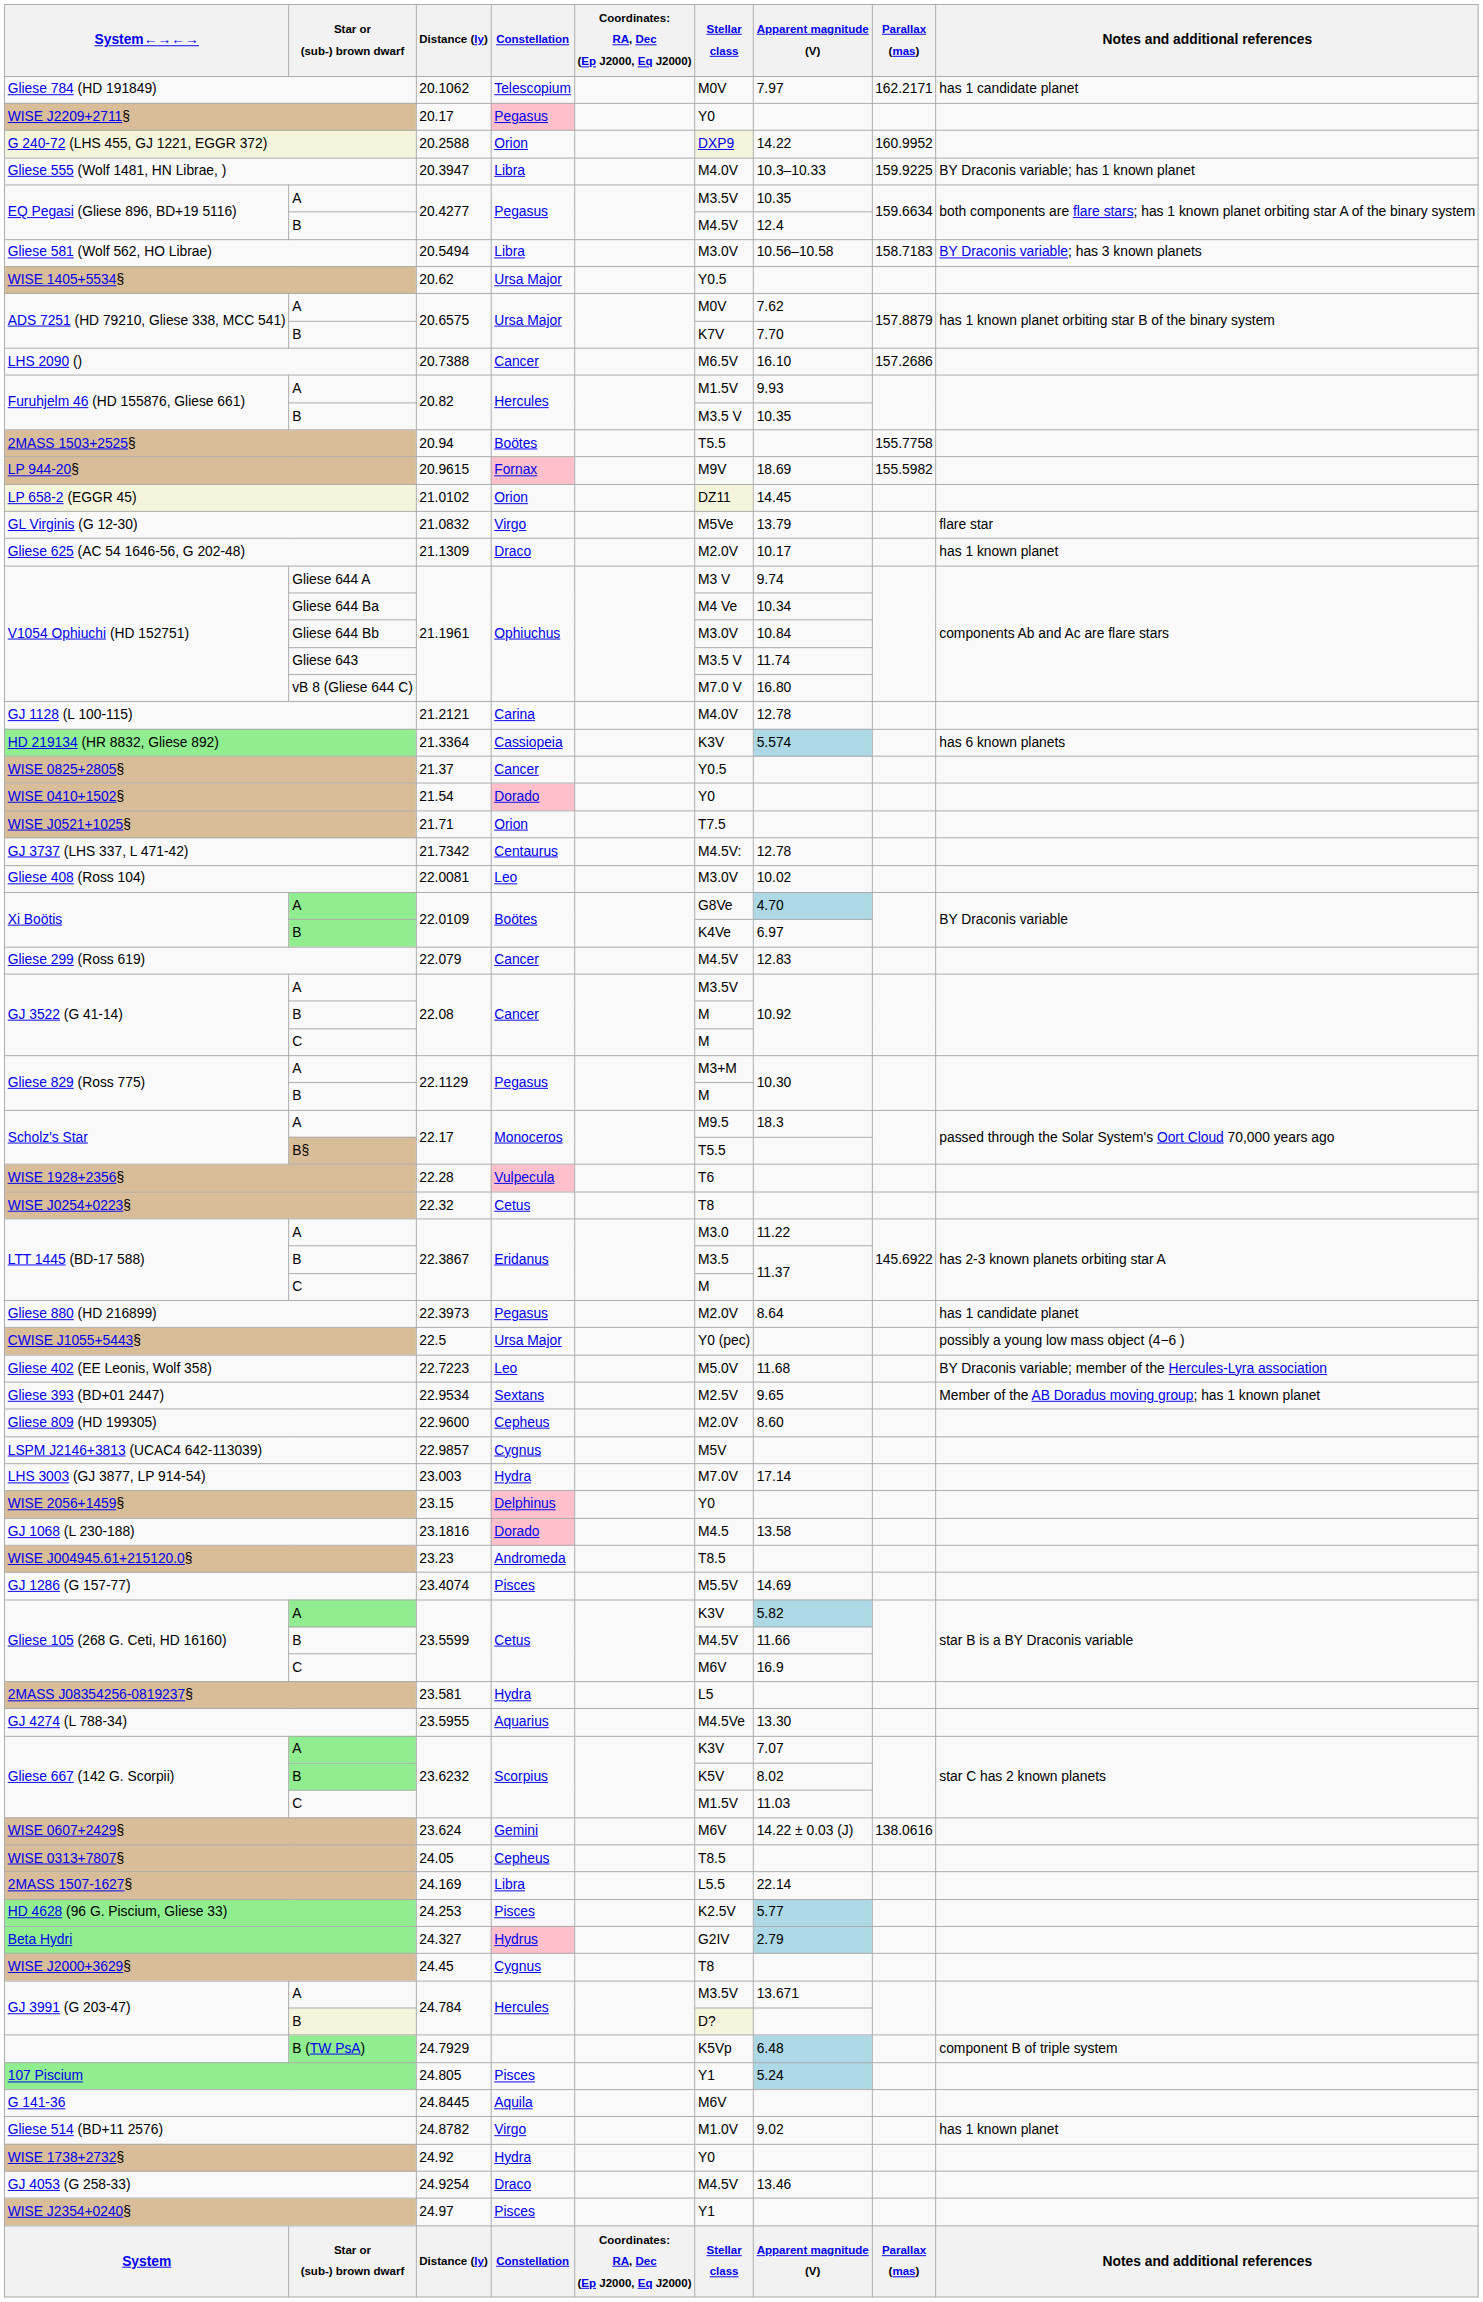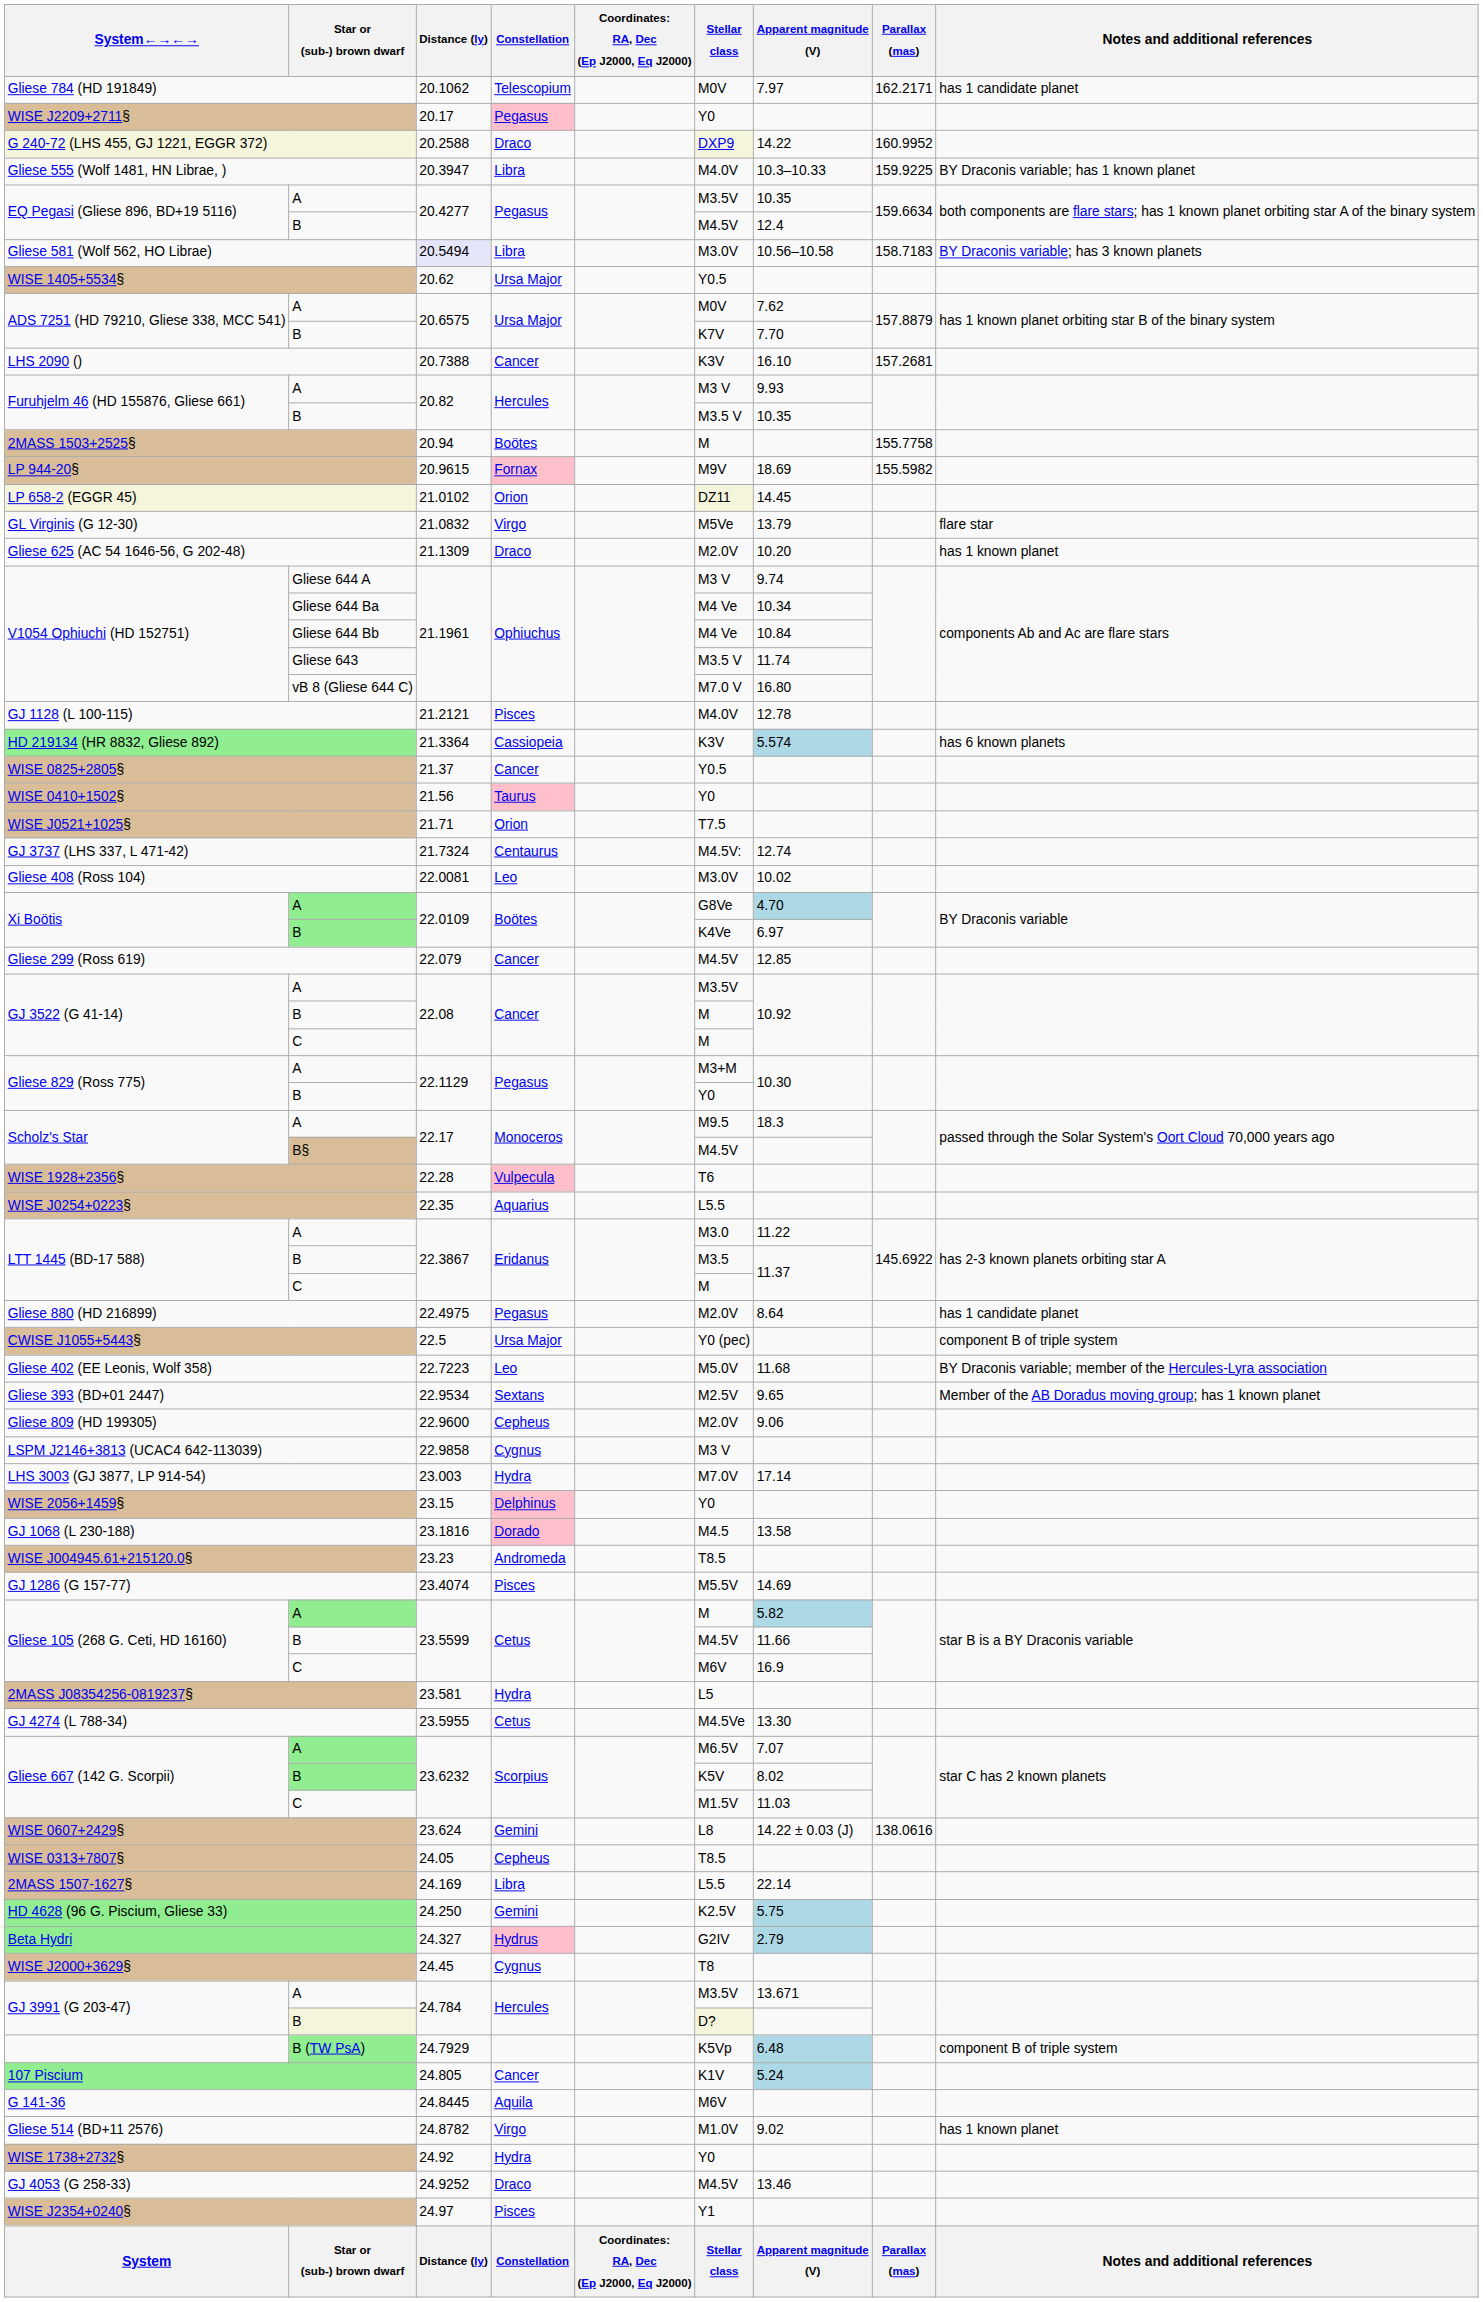(511, 144) Orion -> (513, 144) Draco
(444, 253) no background -> (444, 253) lavender background
(718, 361) M6.5V -> (711, 361) K3V
(904, 361) 157.2686 -> (904, 361) 157.2681
(718, 389) M1.5V -> (714, 389) M3 V
(712, 443) T5.5 -> (704, 443) M
(774, 552) 10.17 -> (774, 552) 10.20
(718, 633) M3.0V -> (718, 633) M4 Ve
(515, 715) Carina -> (515, 715) Pisces
(437, 797) 21.54 -> (437, 797) 21.56
(517, 797) Dorado -> (515, 797) Taurus
(444, 851) 21.7342 -> (444, 851) 21.7324
(774, 851) 12.78 -> (774, 851) 12.74
(774, 960) 12.83 -> (774, 960) 12.85
(704, 1096) M -> (706, 1096) Y0
(712, 1150) T5.5 -> (718, 1150) M4.5V
(437, 1205) 22.32 -> (437, 1205) 22.35
(512, 1205) Cetus -> (521, 1205) Aquarius
(706, 1205) T8 -> (711, 1205) L5.5
(444, 1314) 22.3973 -> (444, 1314) 22.4975
(1062, 1341) possibly a young low mass object (4−6 ) -> (1028, 1341) component B of triple system
(770, 1423) 8.60 -> (770, 1423) 9.06
(444, 1450) 22.9857 -> (444, 1450) 22.9858
(712, 1450) M5V -> (714, 1450) M3 V
(711, 1613) K3V -> (704, 1613) M
(521, 1722) Aquarius -> (512, 1722) Cetus
(711, 1749) K3V -> (718, 1749) M6.5V
(712, 1831) M6V -> (706, 1831) L8
(440, 1912) 24.253 -> (440, 1912) 24.250
(515, 1912) Pisces -> (516, 1912) Gemini
(770, 1912) 5.77 -> (770, 1912) 5.75
(515, 2076) Pisces -> (516, 2076) Cancer
(706, 2076) Y1 -> (711, 2076) K1V
(444, 2184) 24.9254 -> (444, 2184) 24.9252
